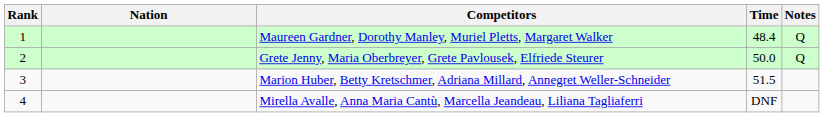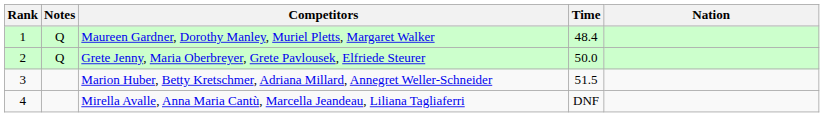columns swapped: (149, 15) <-> (800, 15)
